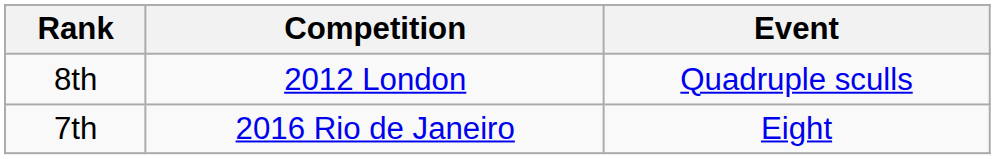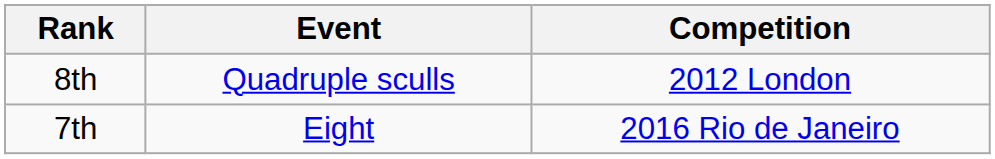columns swapped: (375, 29) <-> (797, 29)
